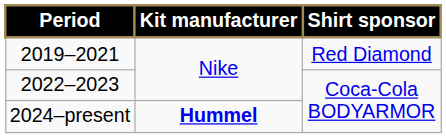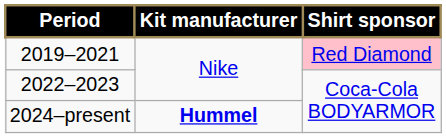(372, 53) no background -> (372, 53) pink background
